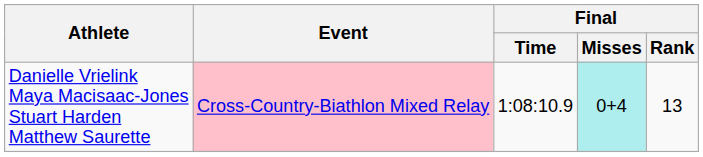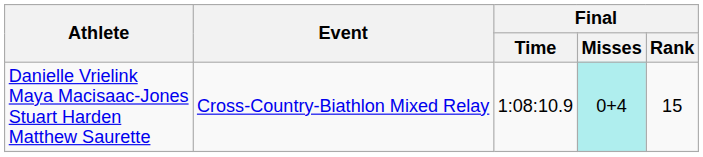(343, 106) pink background -> (343, 106) no background
(672, 106) 13 -> (672, 106) 15
